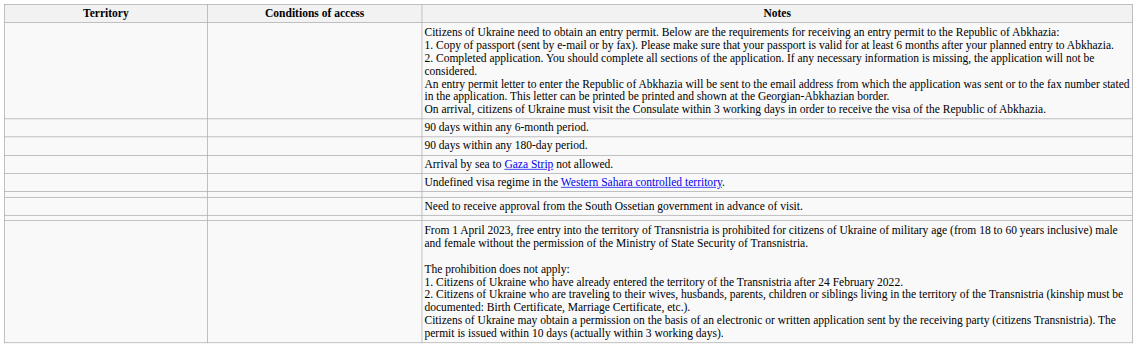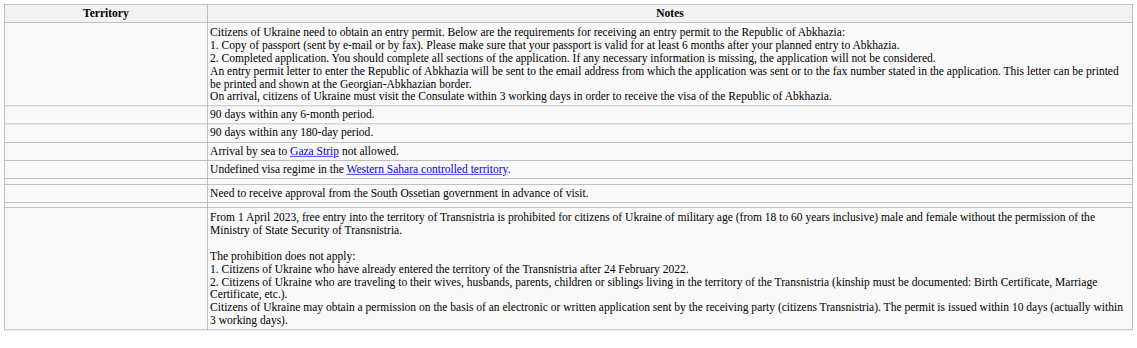- column: (315, 13)
